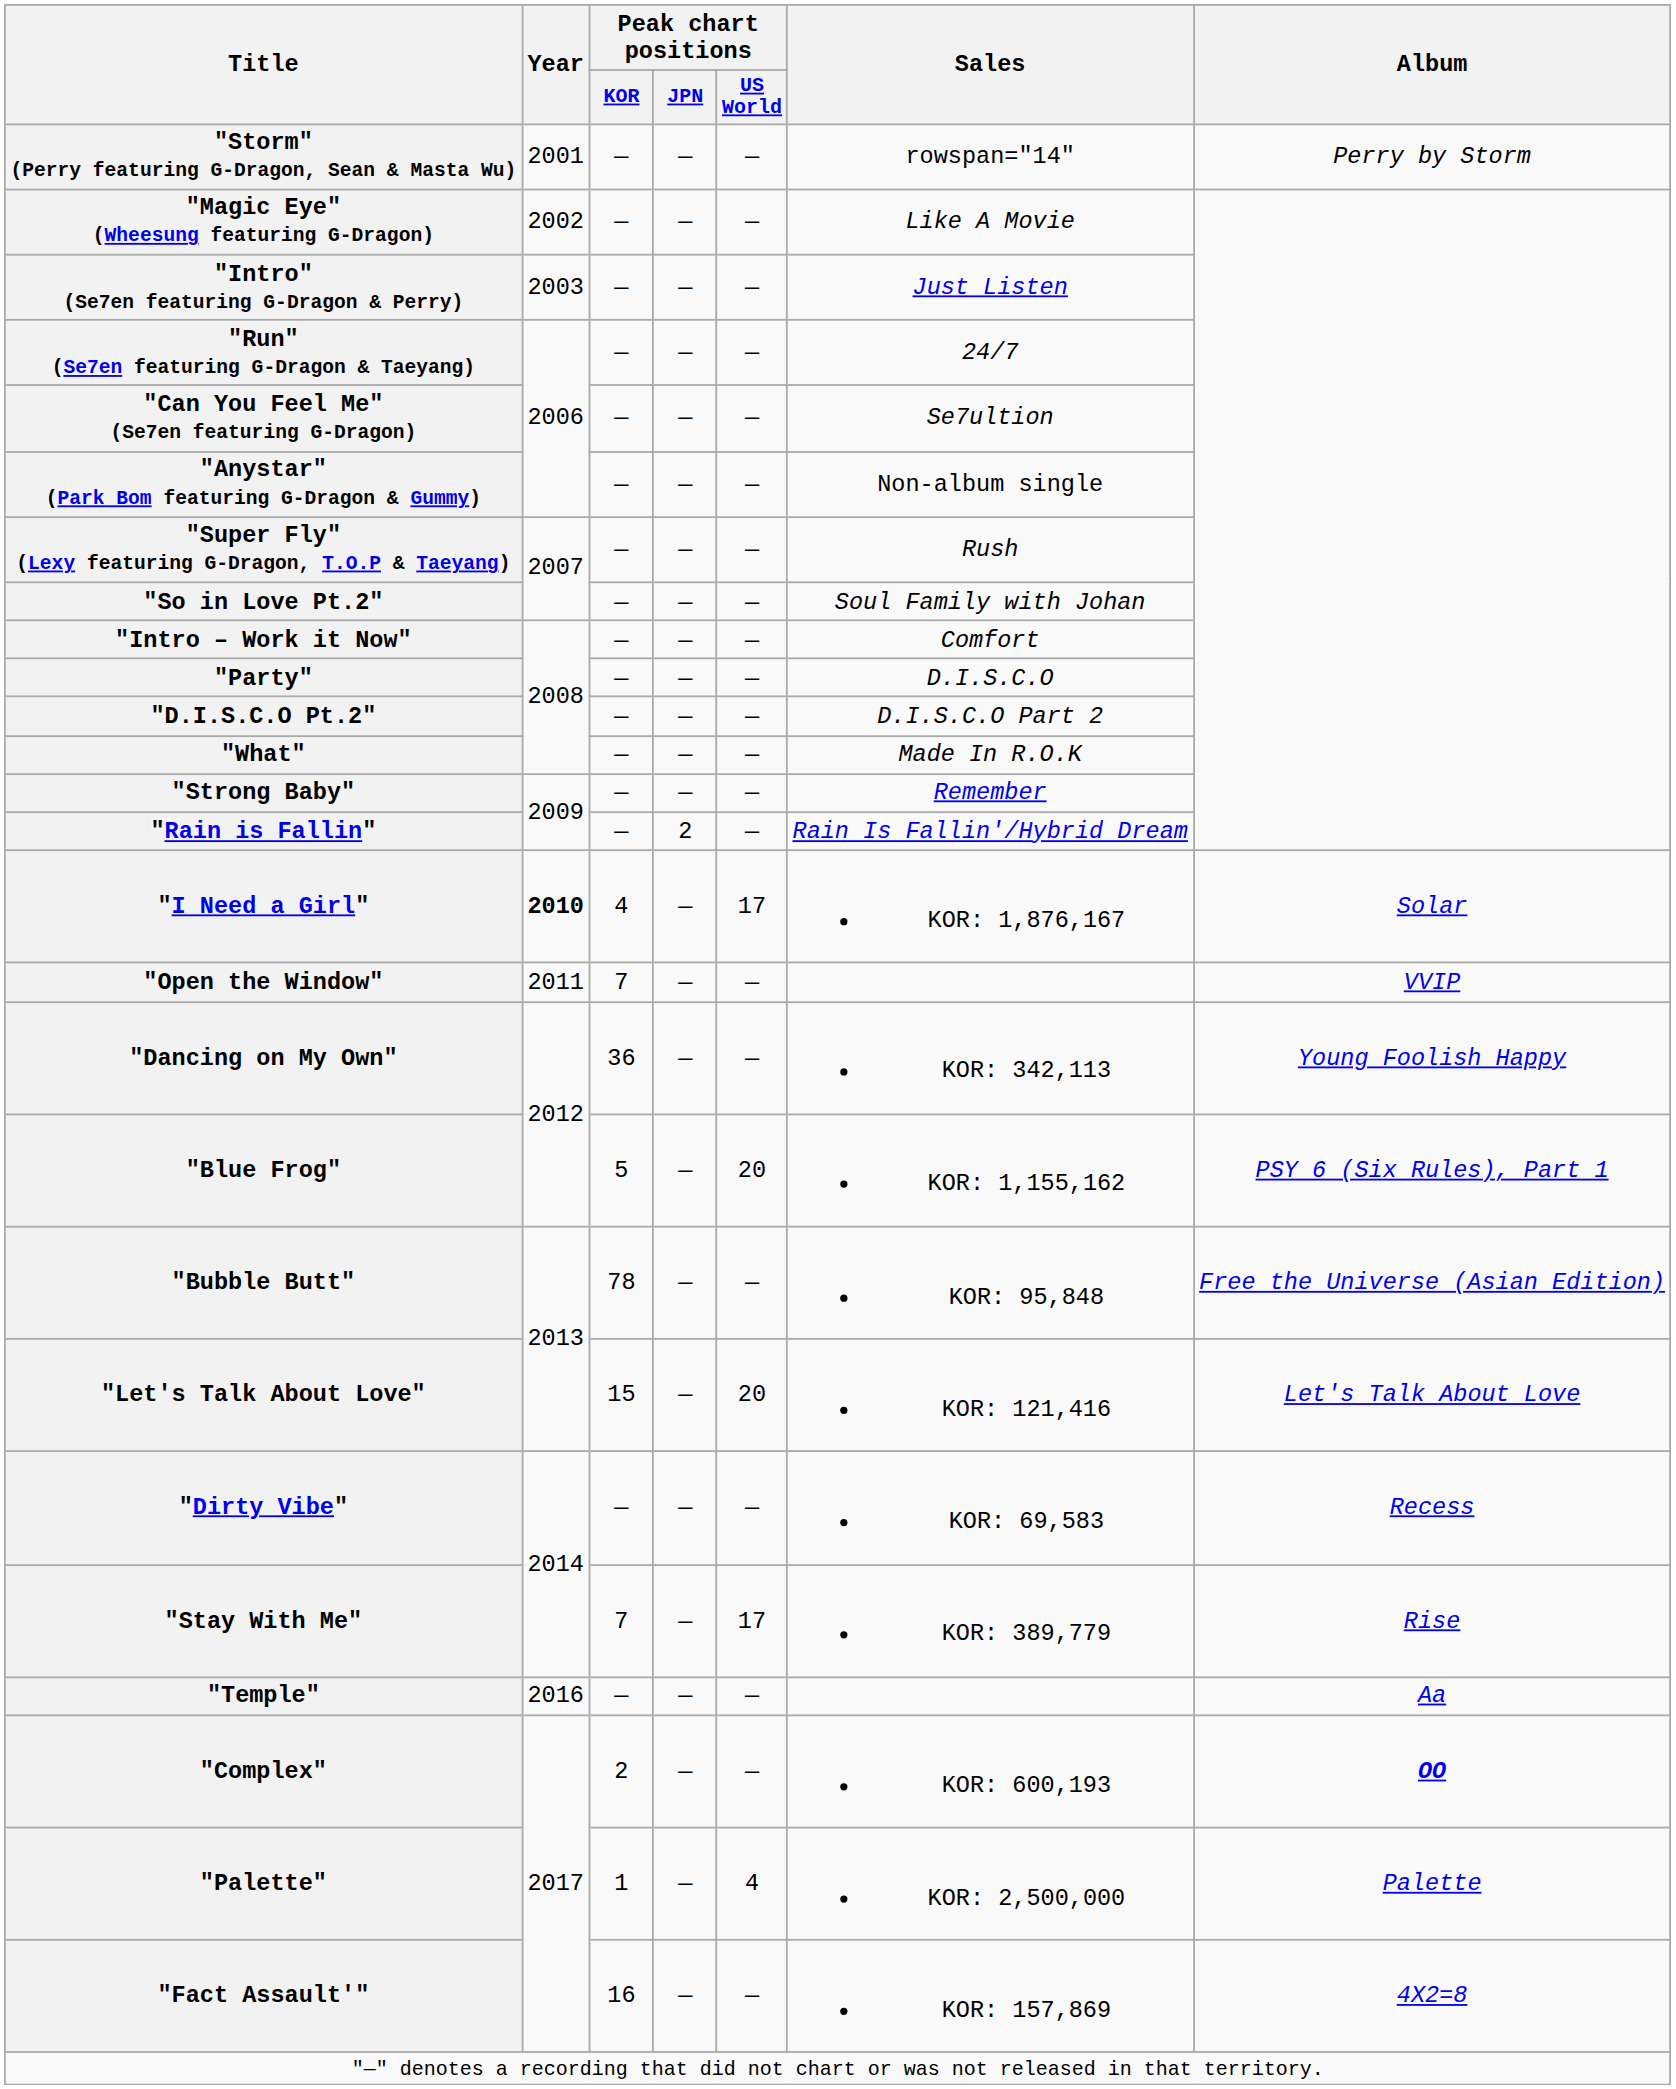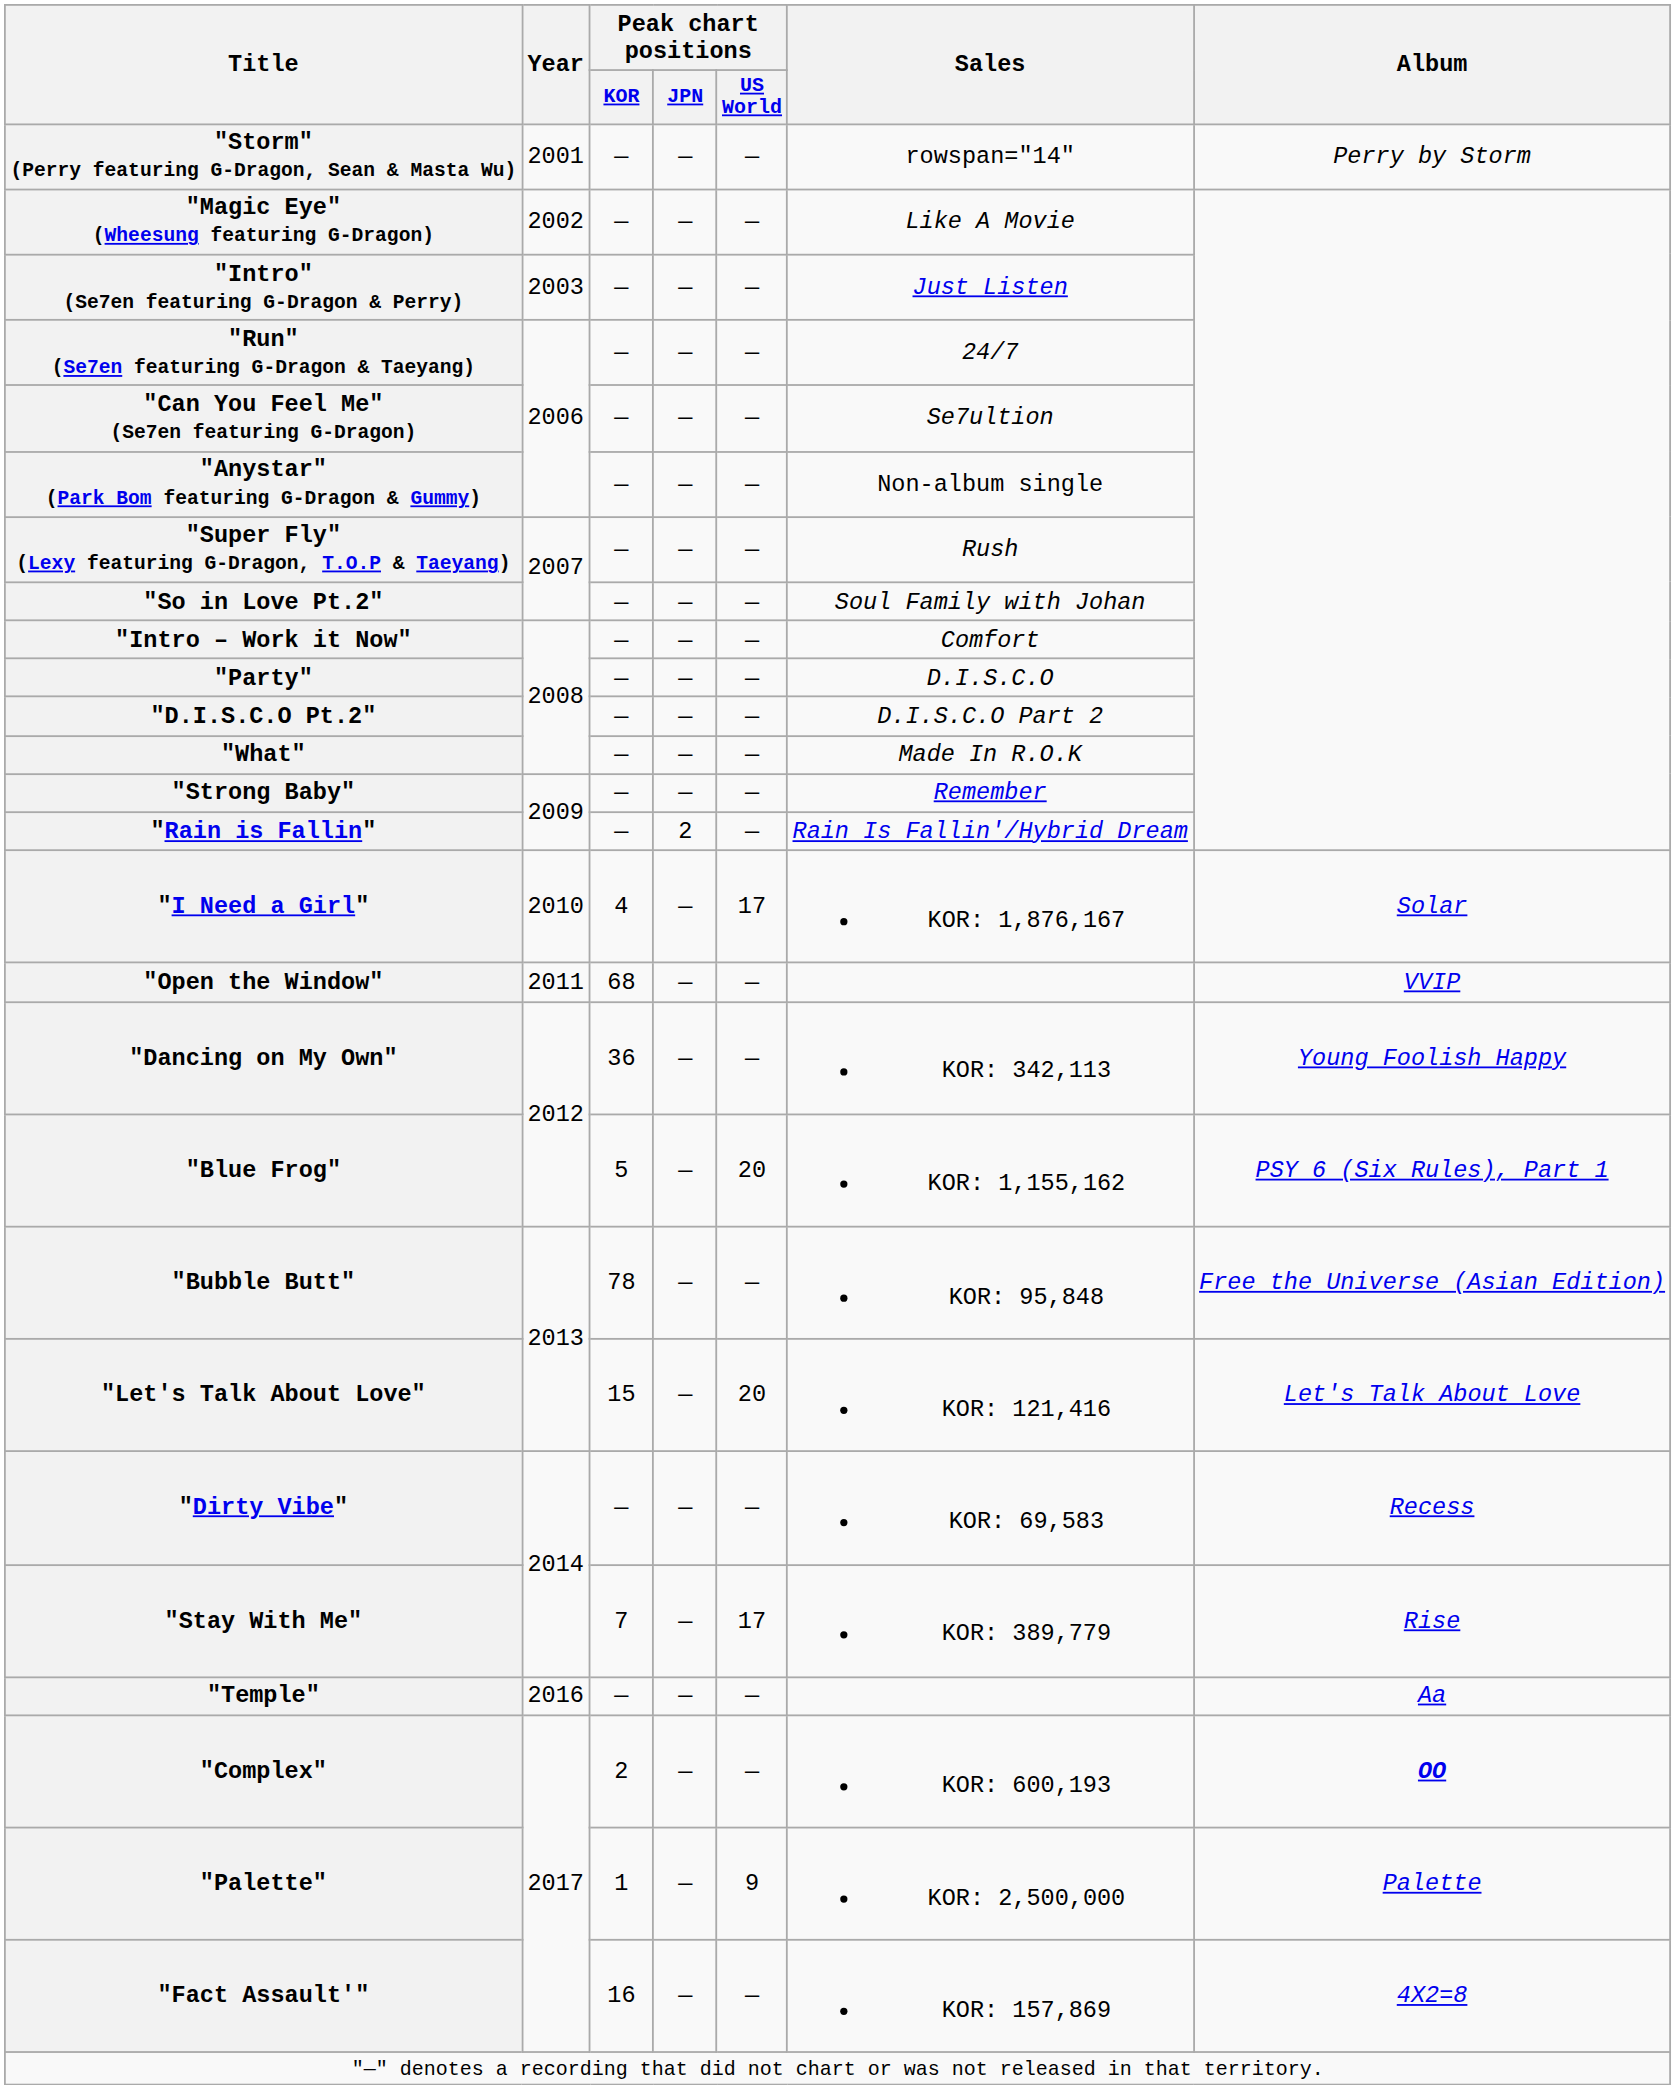(556, 907) bold -> (556, 907) normal
(621, 982) 7 -> (621, 982) 68
(752, 1884) 4 -> (752, 1884) 9
